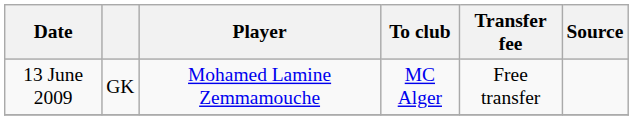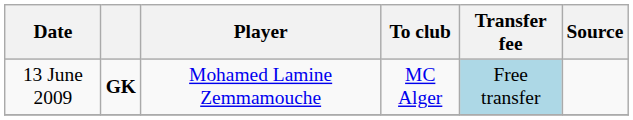(120, 86) normal -> (121, 86) bold
(511, 86) no background -> (511, 86) lightblue background
